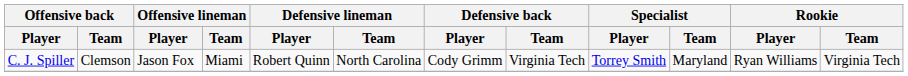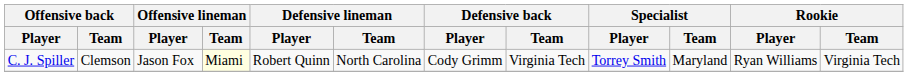(224, 60) no background -> (224, 60) lightyellow background
